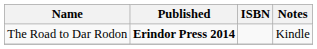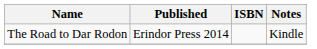(184, 34) bold -> (181, 34) normal
